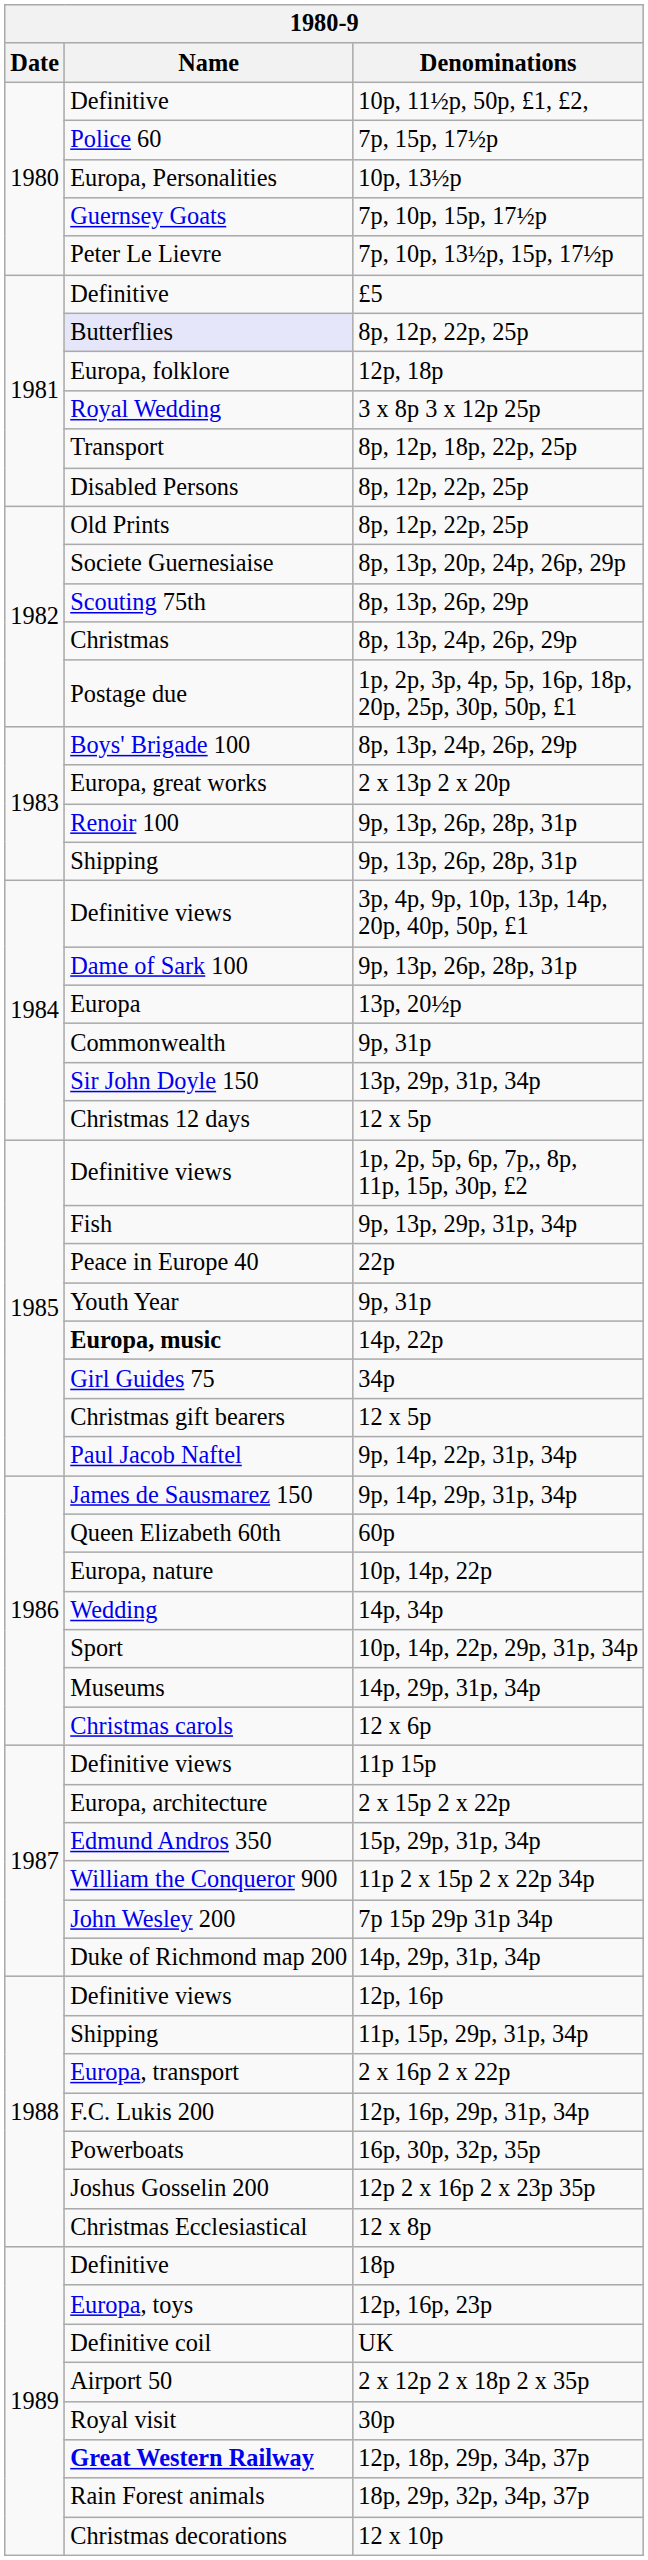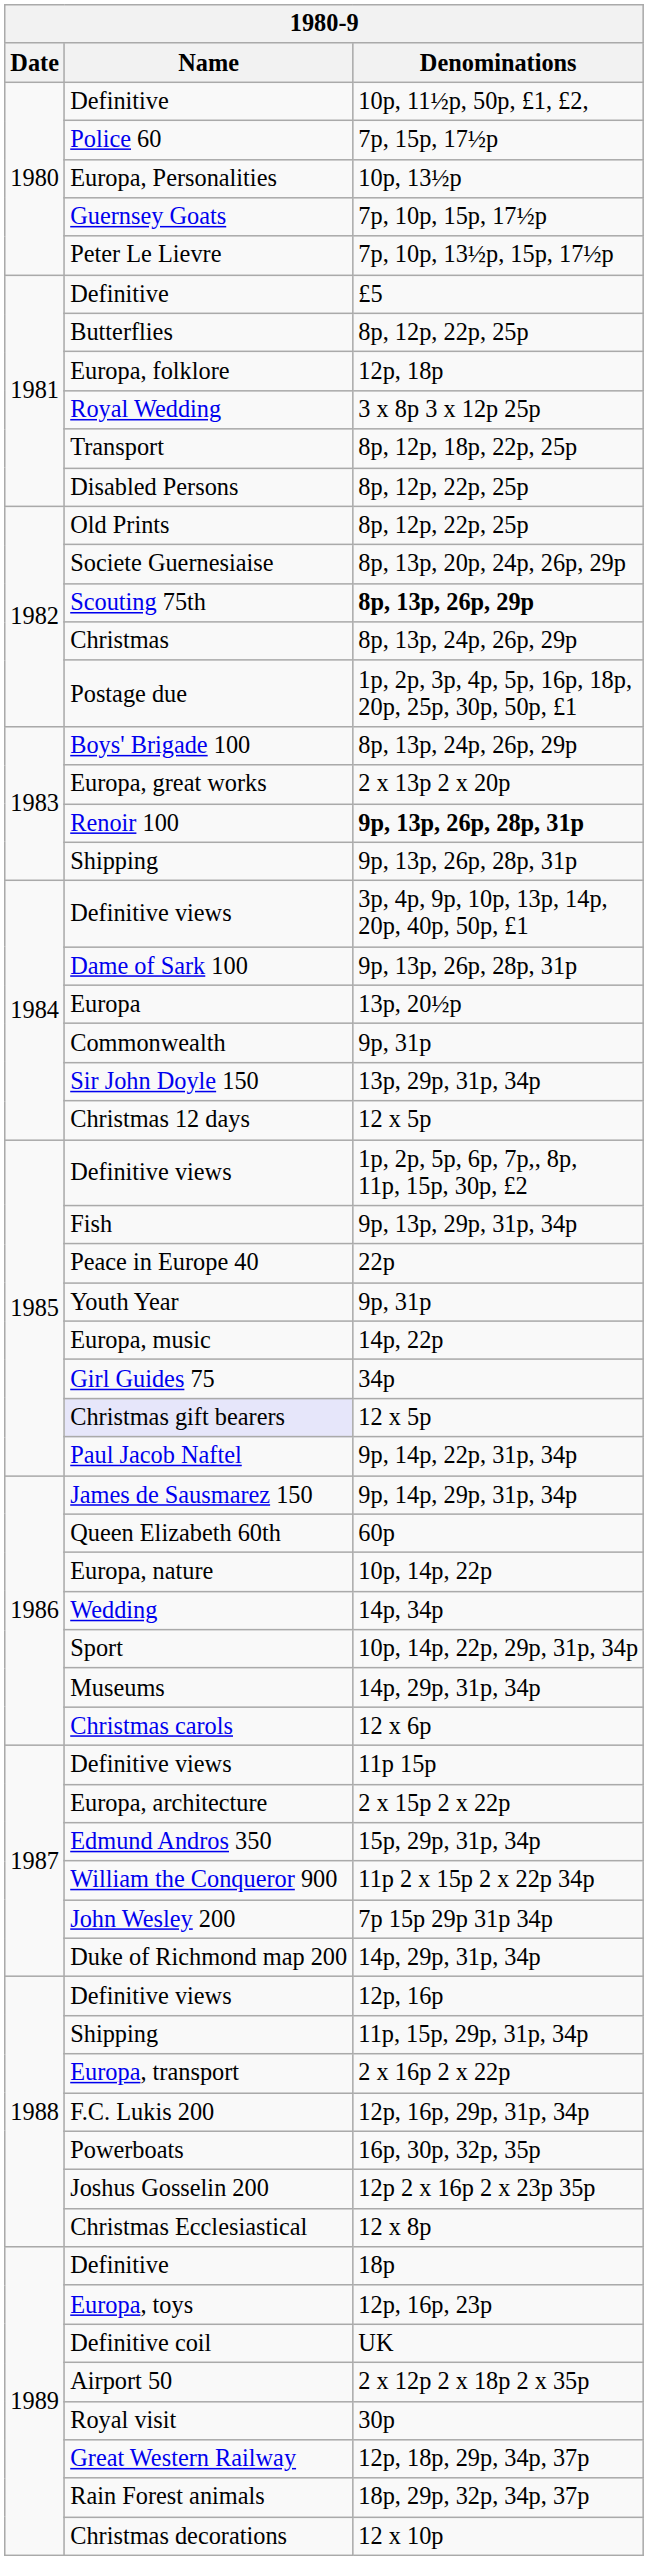(122, 332) lavender background -> (122, 332) no background
(443, 602) normal -> (446, 602) bold
(468, 822) normal -> (471, 822) bold
(146, 1340) bold -> (140, 1340) normal
(178, 1417) no background -> (178, 1417) lavender background
(192, 2458) bold -> (183, 2458) normal
